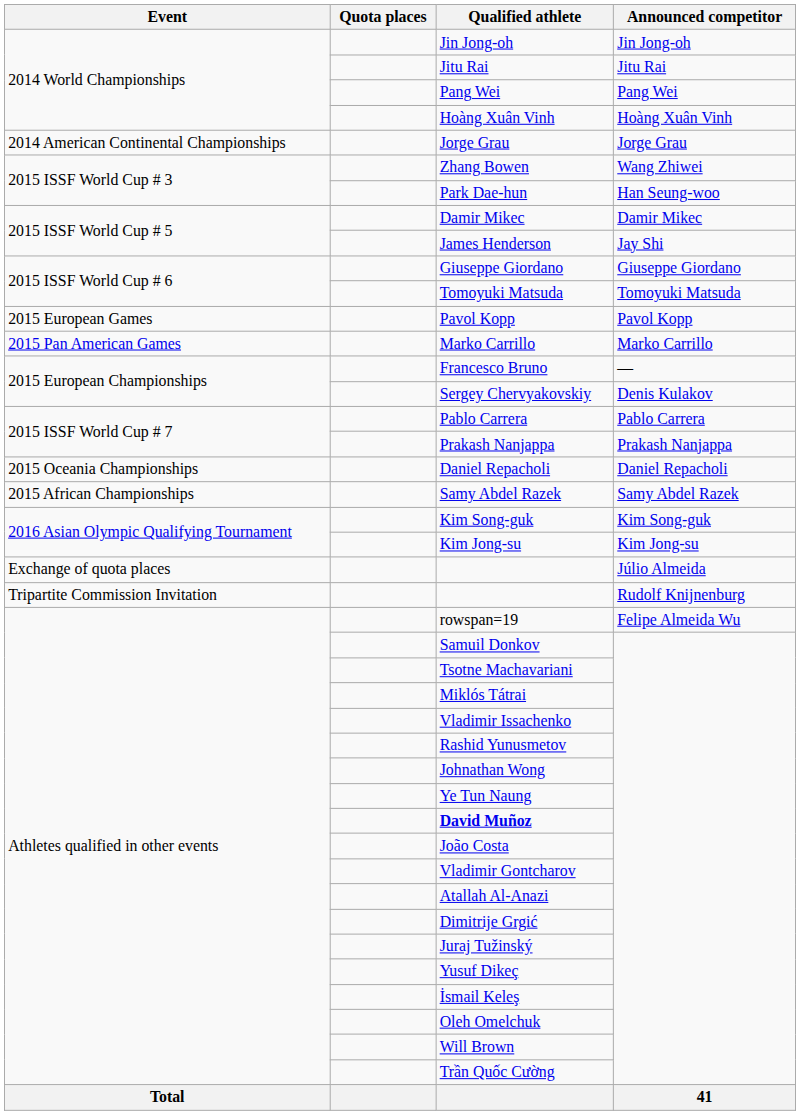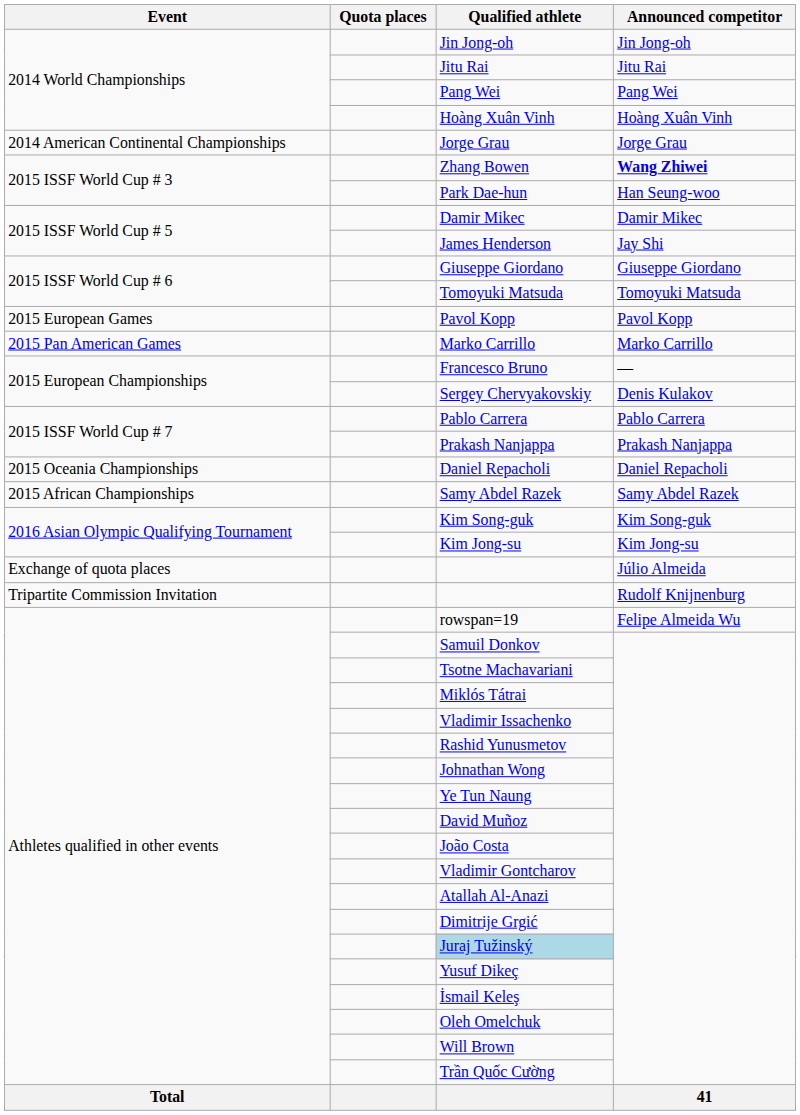(660, 167) normal -> (662, 167) bold
(486, 820) bold -> (483, 820) normal
(486, 946) no background -> (486, 946) lightblue background
